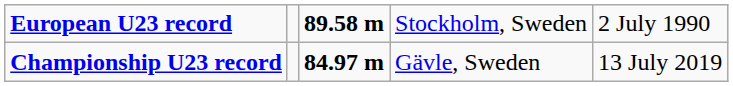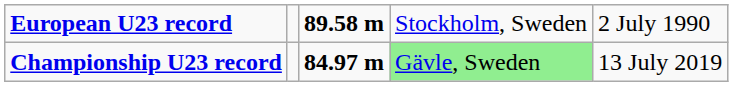(468, 61) no background -> (468, 61) lightgreen background
